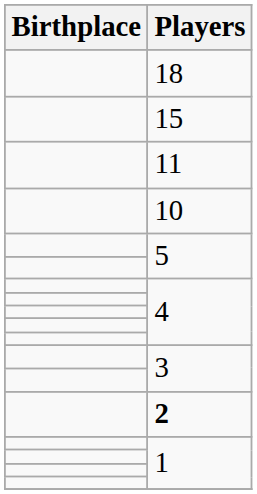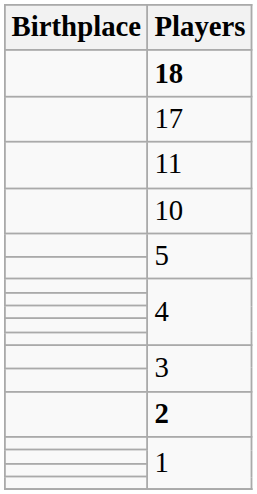(169, 73) normal -> (169, 73) bold
(169, 118) 15 -> (169, 118) 17
